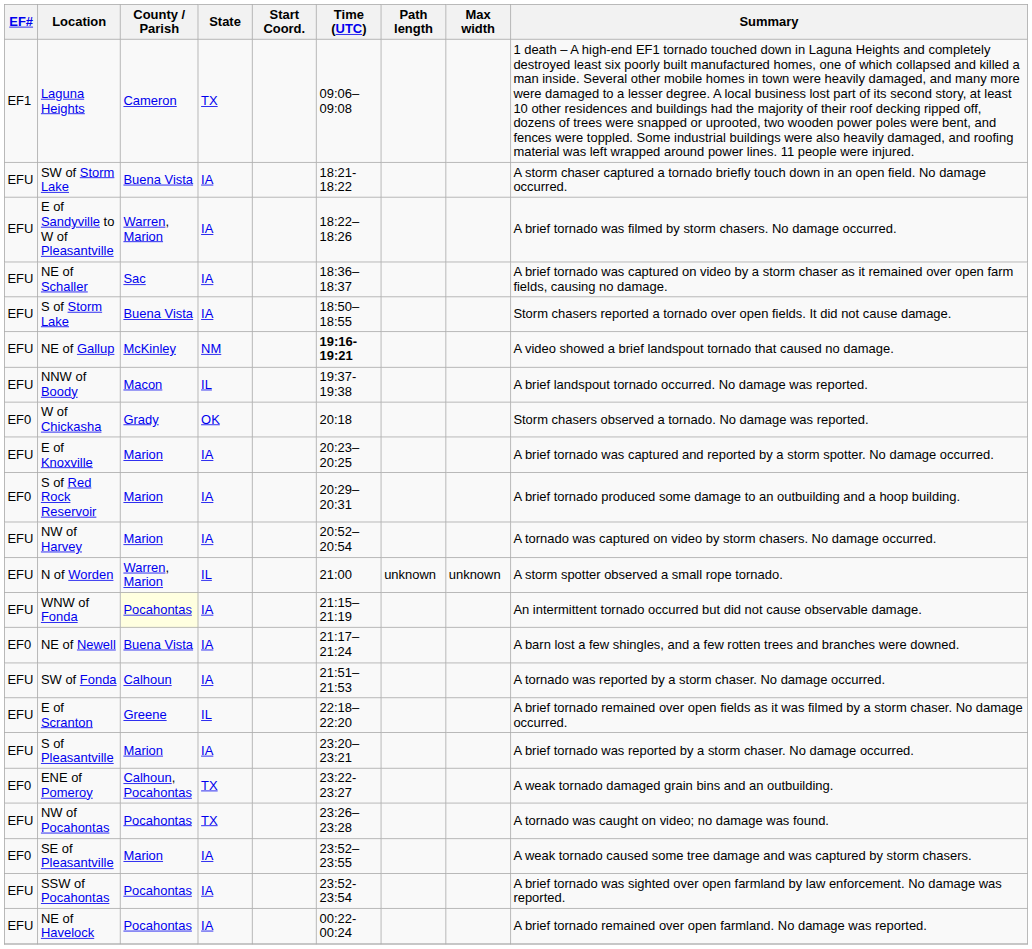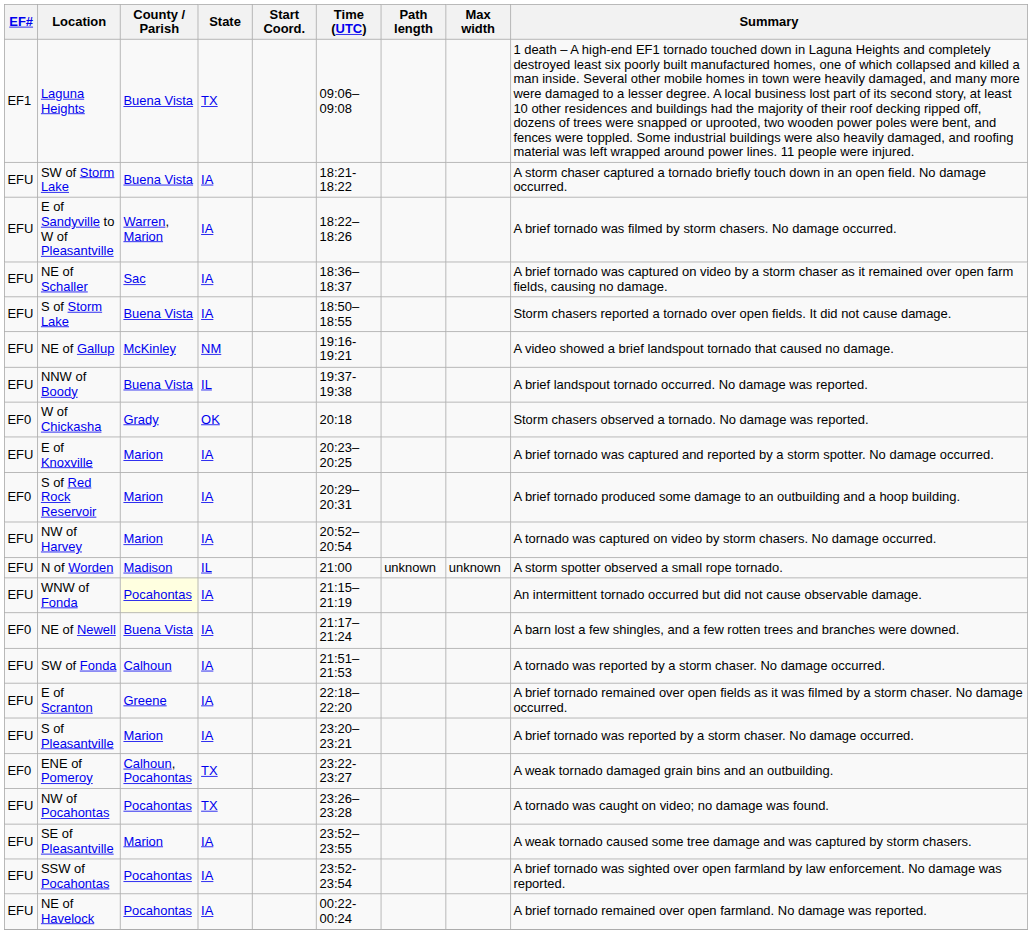(150, 100) Cameron -> (158, 100) Buena Vista
(338, 349) bold -> (338, 349) normal
(143, 384) Macon -> (158, 384) Buena Vista
(146, 574) Warren, Marion -> (148, 567) Madison
(206, 715) IL -> (207, 700) IA
(19, 855) EF0 -> (20, 841) EFU
